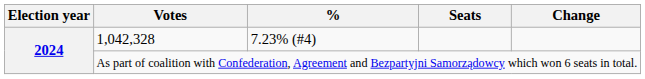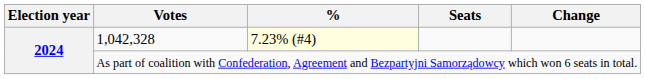(283, 39) no background -> (283, 39) lightyellow background
